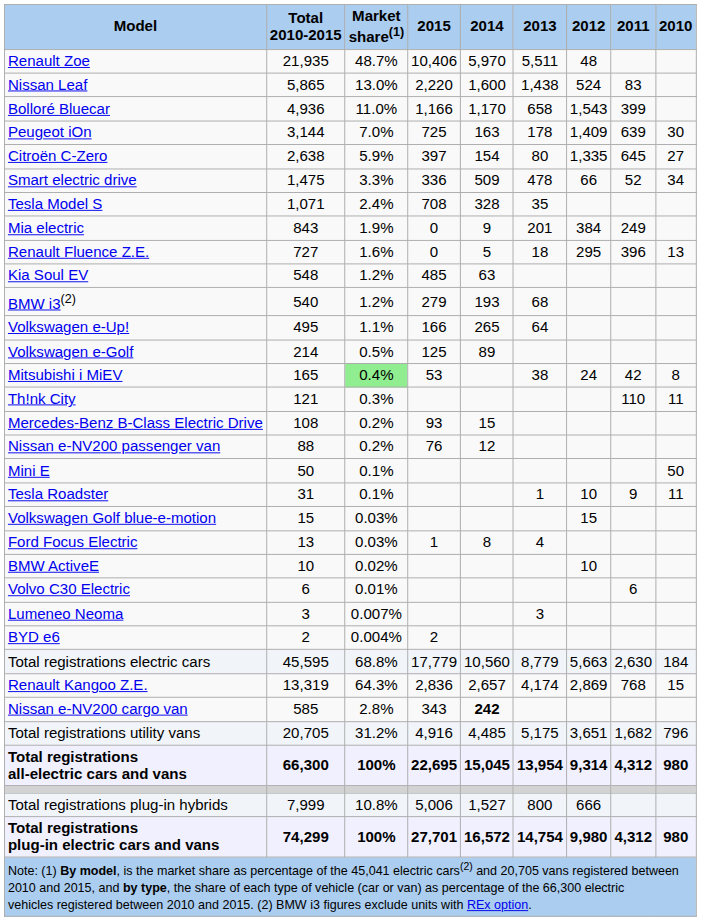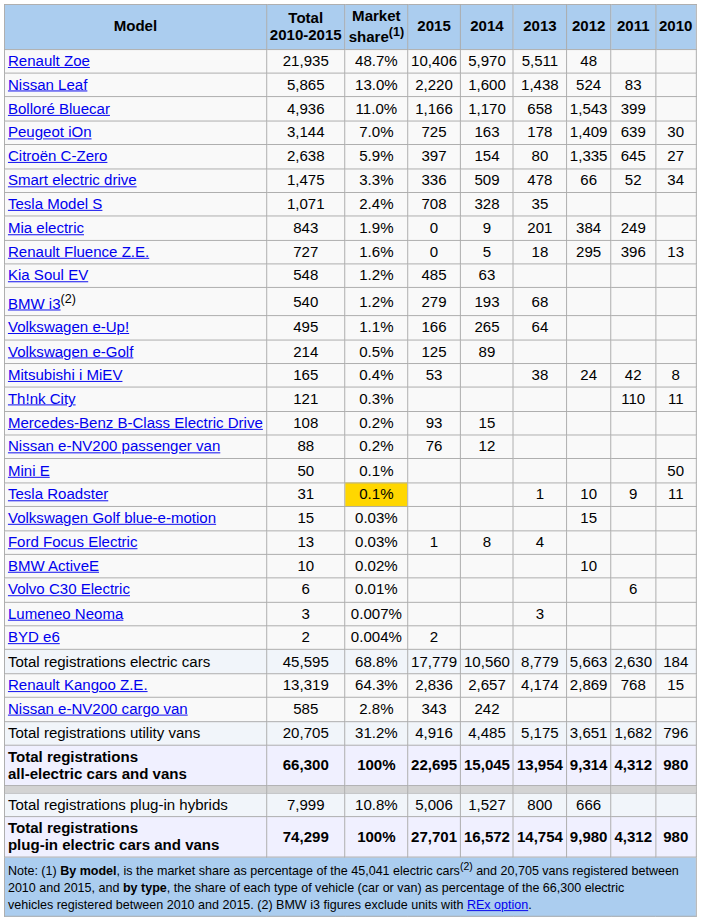(376, 375) lightgreen background -> (376, 375) no background
(376, 494) no background -> (376, 494) gold background
(487, 709) bold -> (487, 709) normal
